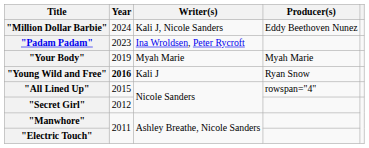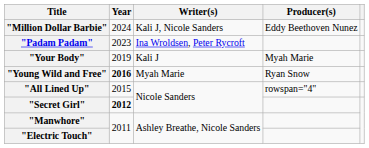(160, 58) Myah Marie -> (147, 58) Kali J
(147, 74) Kali J -> (160, 74) Myah Marie
(121, 105) normal -> (121, 105) bold
